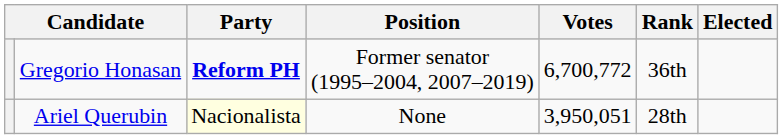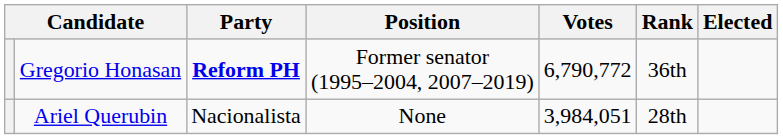(588, 68) 6,700,772 -> (588, 68) 6,790,772
(246, 116) lightyellow background -> (246, 116) no background
(588, 116) 3,950,051 -> (588, 116) 3,984,051
